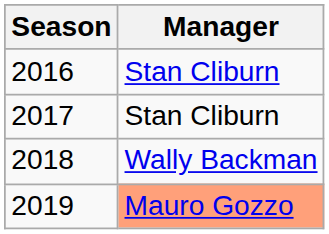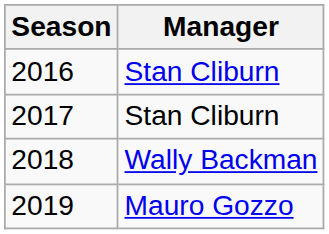(209, 205) lightsalmon background -> (209, 205) no background
